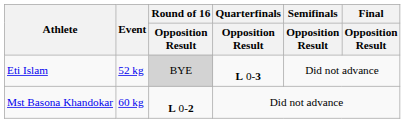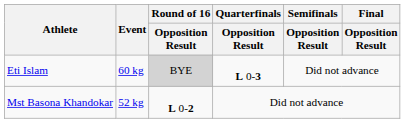(131, 71) 52 kg -> (131, 71) 60 kg
(131, 102) 60 kg -> (131, 102) 52 kg
